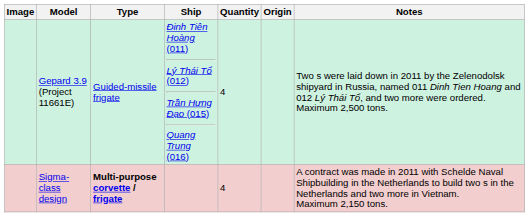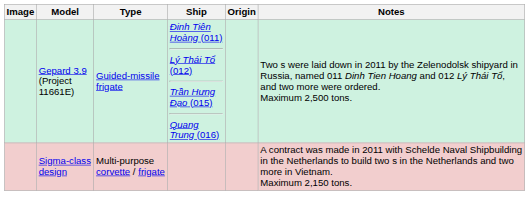- column: (240, 12)
(125, 188) bold -> (130, 166) normal
